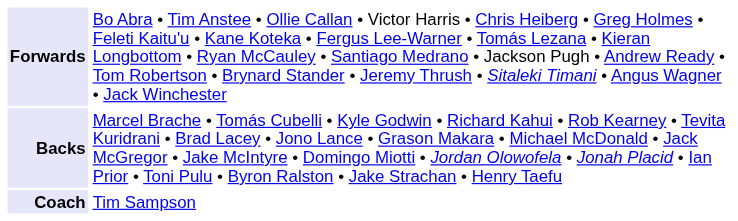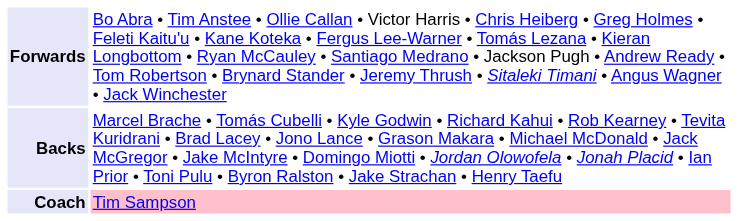(144, 202) no background -> (144, 202) pink background
